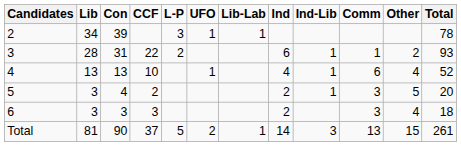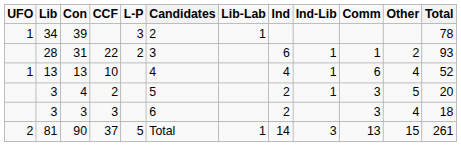columns swapped: (40, 14) <-> (203, 14)
